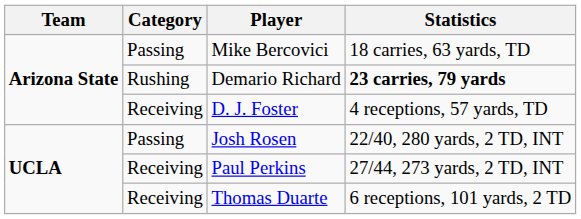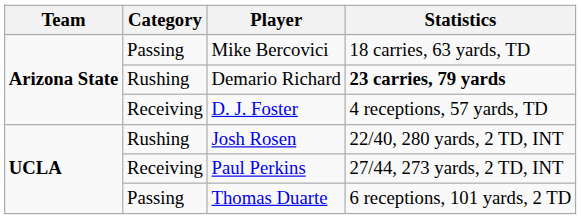(156, 138) Passing -> (158, 138) Rushing
(165, 198) Receiving -> (156, 198) Passing
